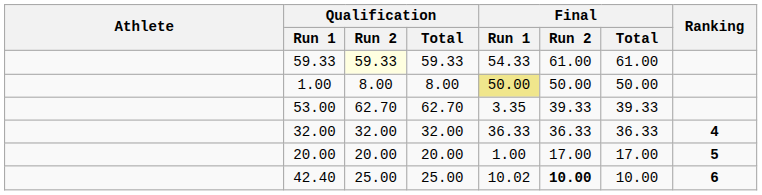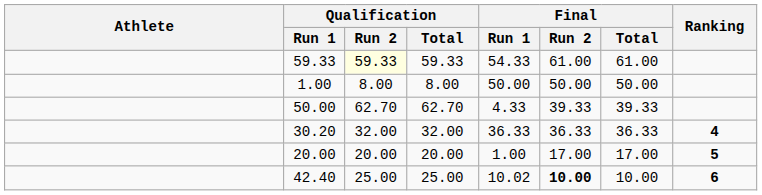(509, 85) khaki background -> (509, 85) no background
(314, 108) 53.00 -> (314, 108) 50.00
(509, 108) 3.35 -> (509, 108) 4.33
(314, 132) 32.00 -> (314, 132) 30.20
